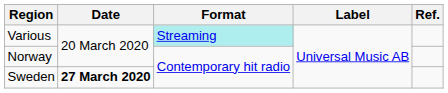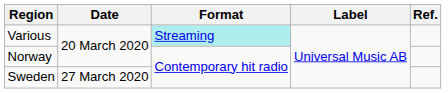(106, 77) bold -> (105, 77) normal
